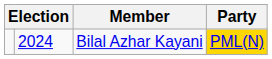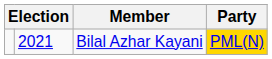(36, 41) 2024 -> (36, 41) 2021
